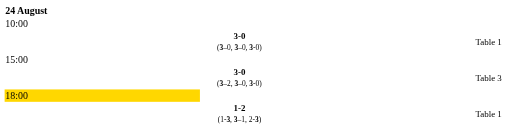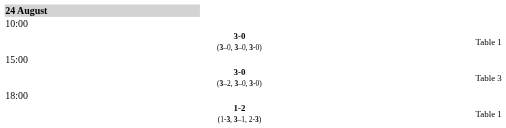(26, 10) no background -> (26, 10) lightgrey background
(17, 95) gold background -> (17, 95) no background
